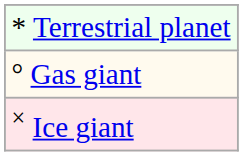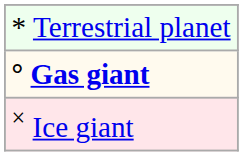(76, 73) normal -> (81, 73) bold
